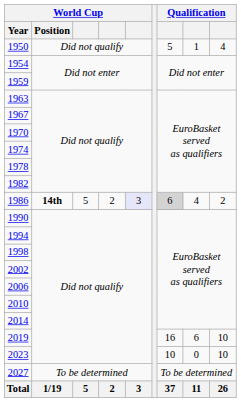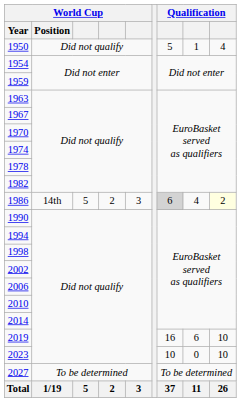(52, 201) bold -> (52, 201) normal
(139, 201) lavender background -> (139, 201) no background
(223, 201) no background -> (223, 201) lightyellow background
